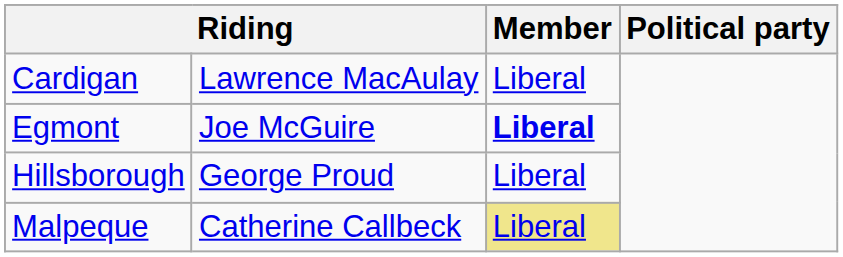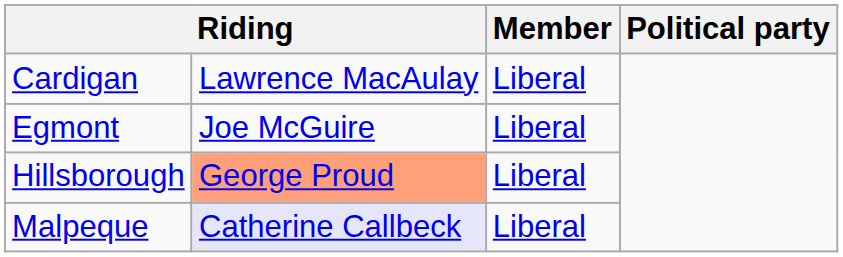(544, 127) bold -> (539, 127) normal
(296, 176) no background -> (296, 176) lightsalmon background
(330, 226) no background -> (330, 226) lavender background
(539, 226) khaki background -> (539, 226) no background
